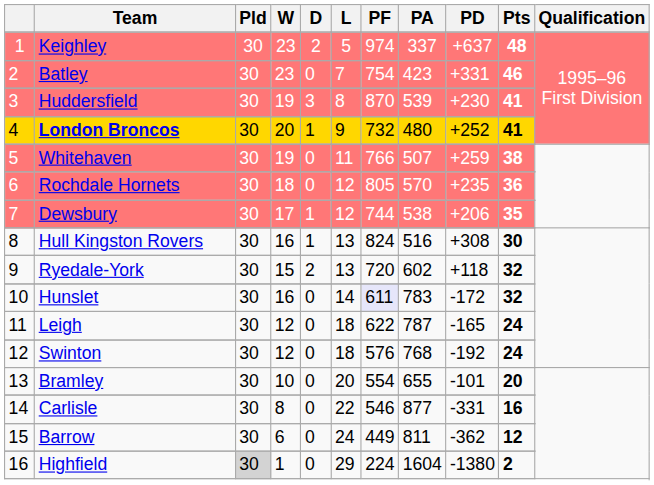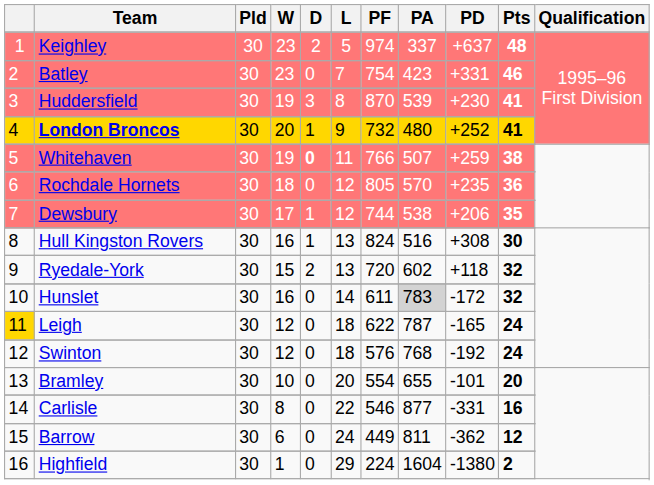(310, 158) normal -> (310, 158) bold
(379, 297) lavender background -> (379, 297) no background
(417, 297) no background -> (417, 297) lightgrey background
(18, 325) no background -> (18, 325) gold background
(249, 465) lightgrey background -> (249, 465) no background
